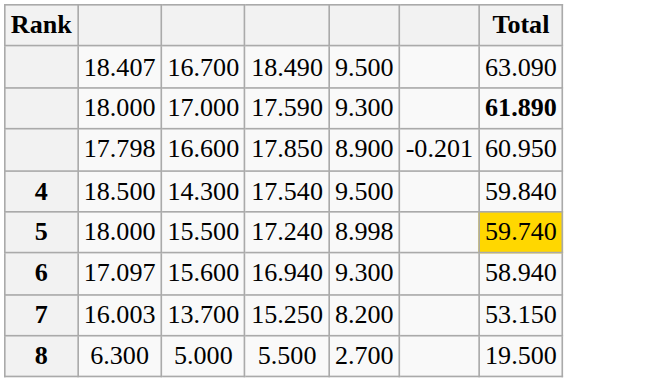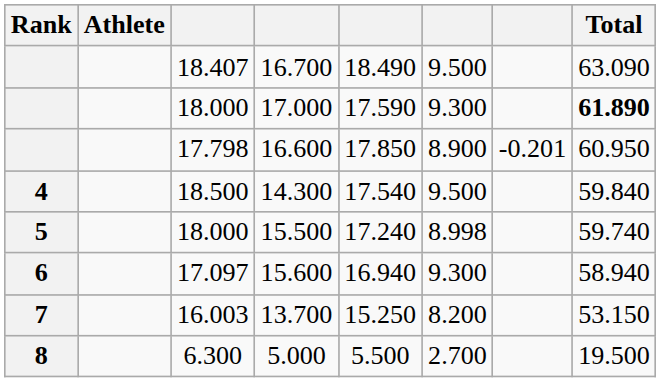+ column: (124, 25)
(521, 231) gold background -> (614, 231) no background
